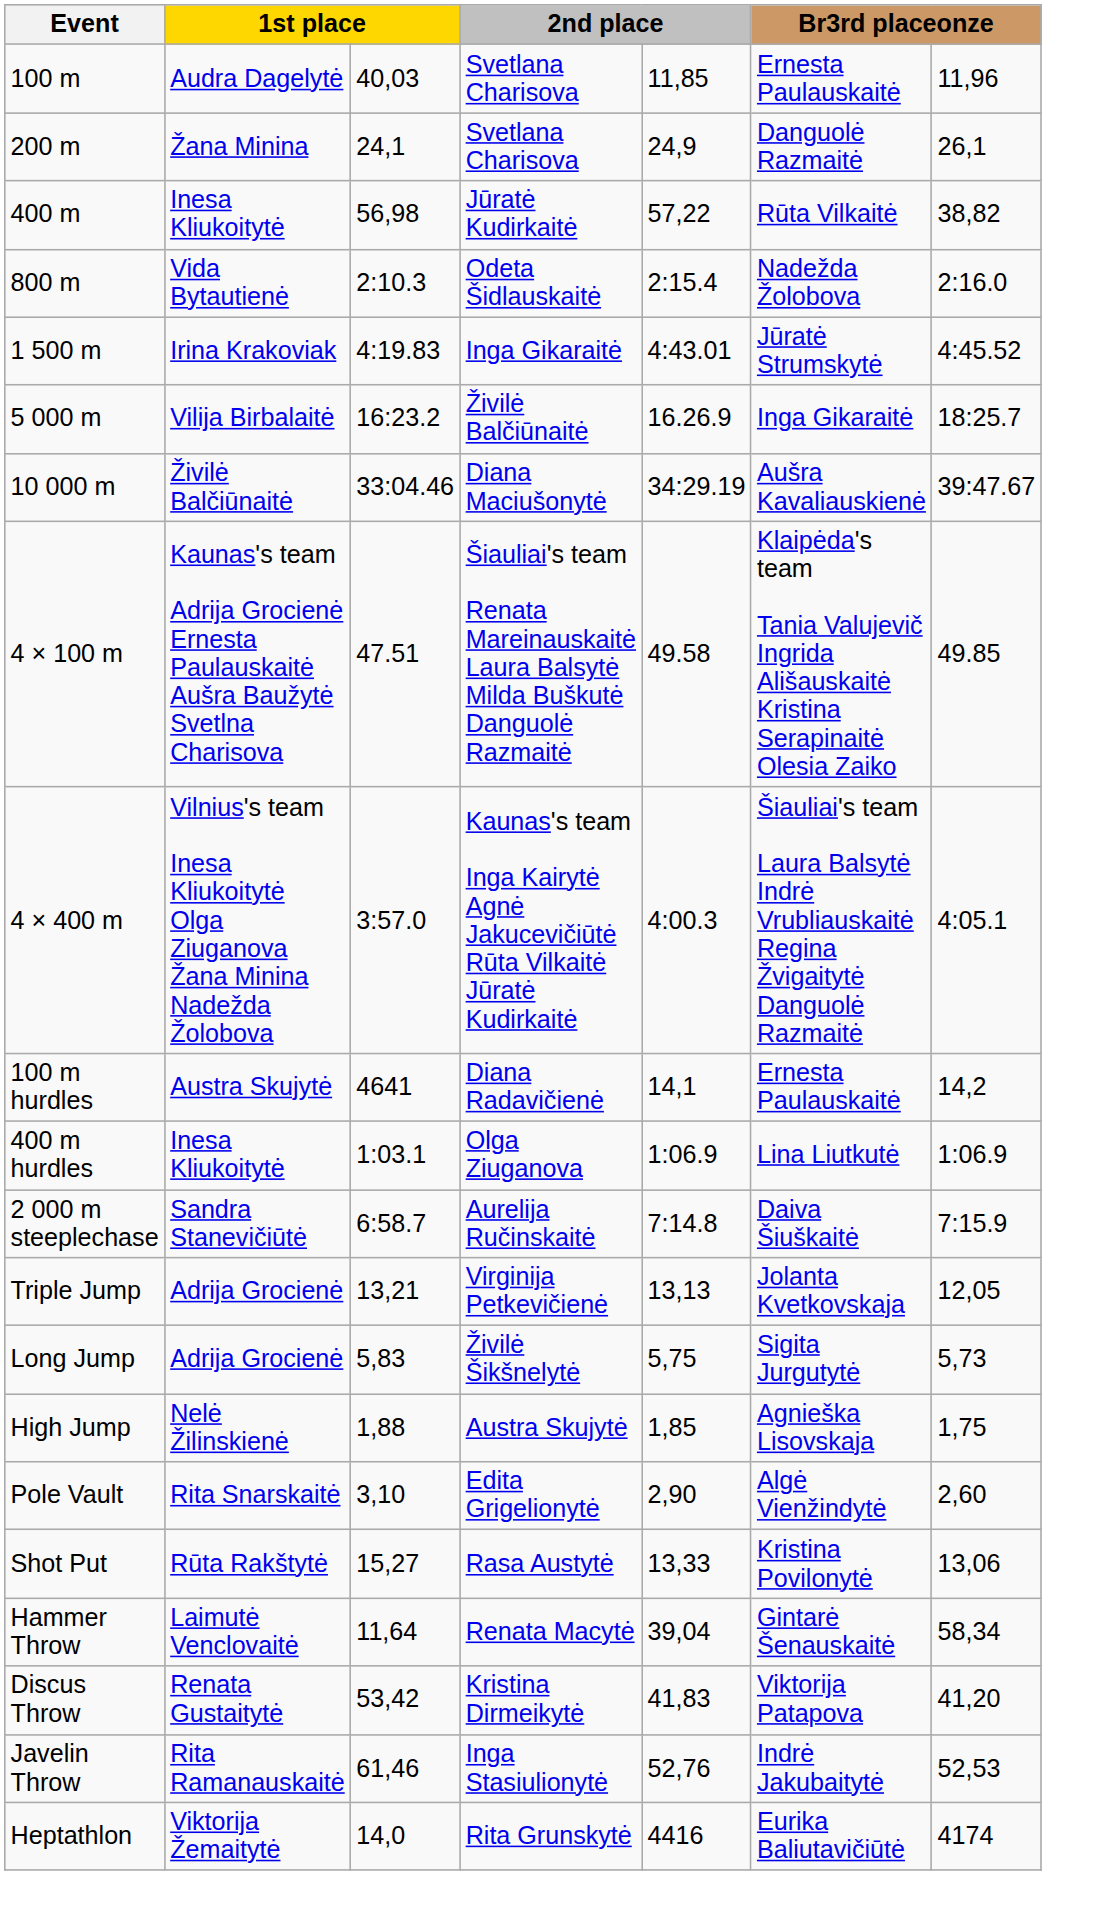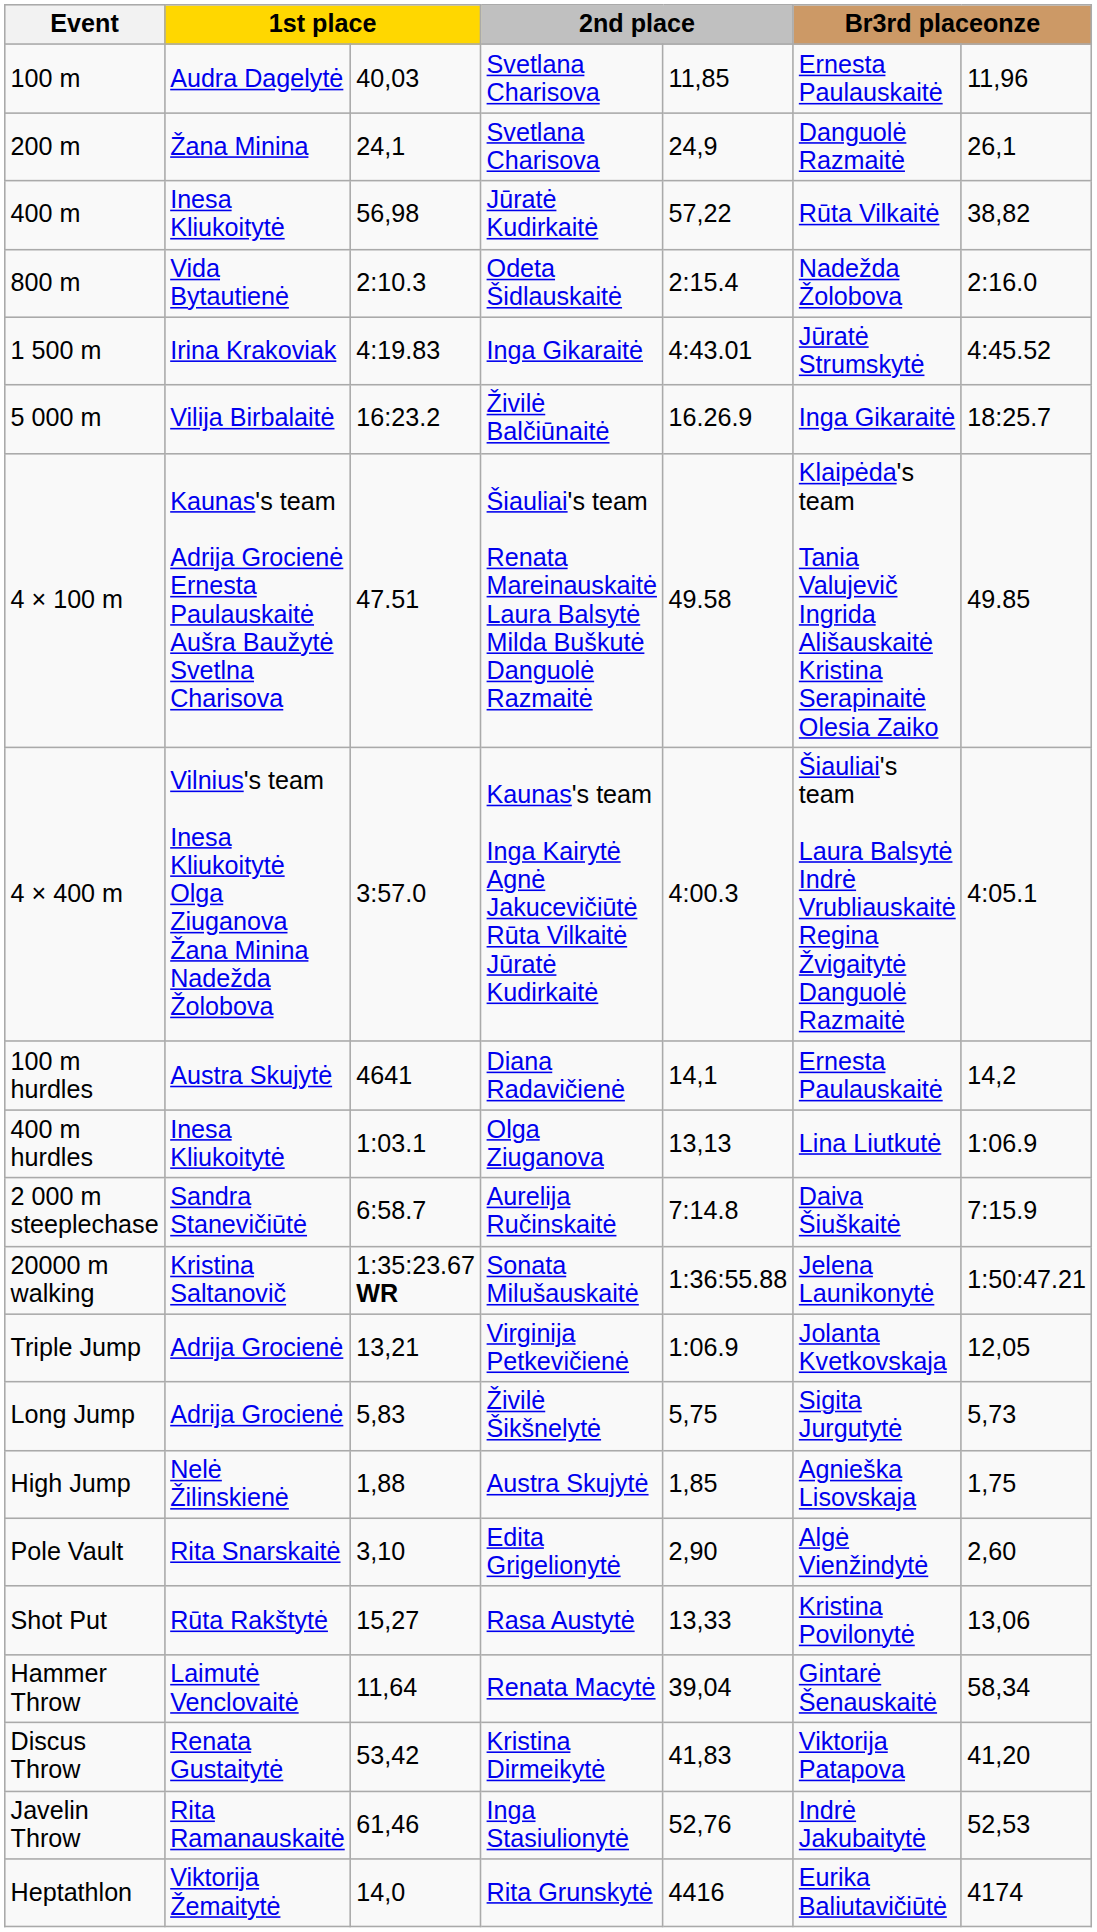- row: (63, 486)
(682, 1155) 1:06.9 -> (700, 1143) 13,13
+ row: (59, 1279)
(679, 1291) 13,13 -> (703, 1347) 1:06.9
